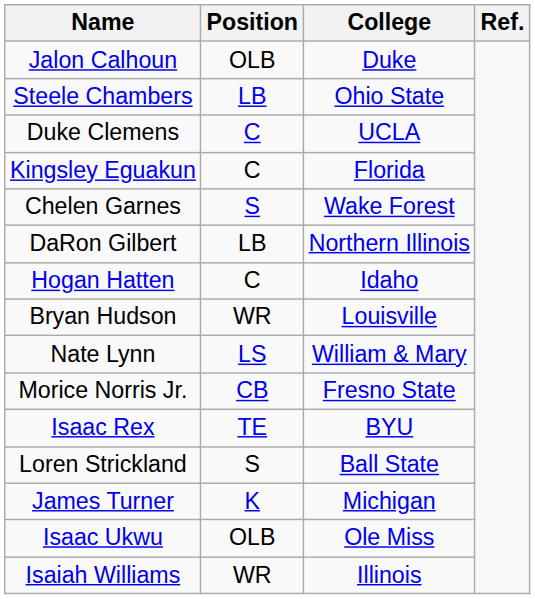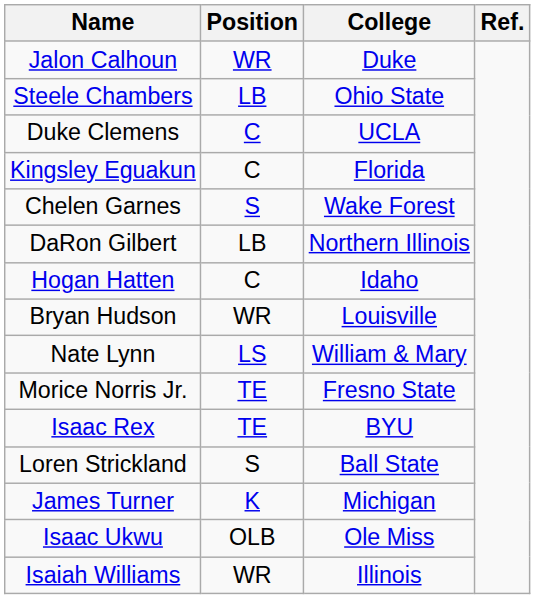(252, 59) OLB -> (252, 59) WR
(252, 390) CB -> (252, 390) TE
